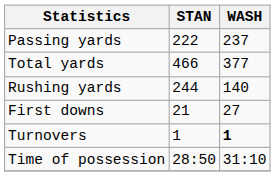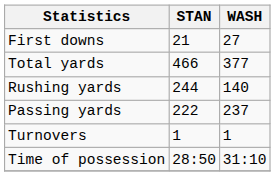rows swapped: (56, 112) <-> (65, 41)
(227, 136) bold -> (227, 136) normal
